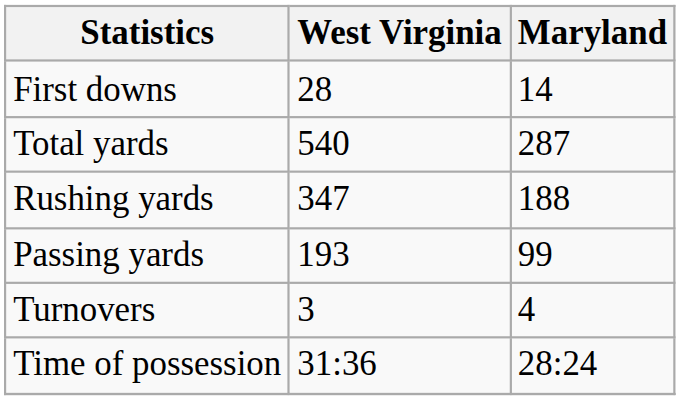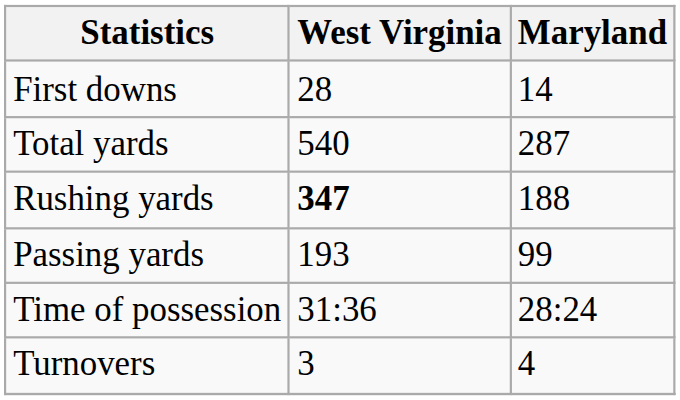(323, 198) normal -> (323, 198) bold
rows swapped: (84, 309) <-> (147, 364)
